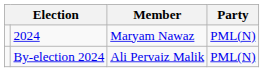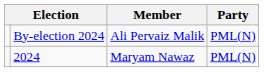rows swapped: (27, 35) <-> (59, 56)
